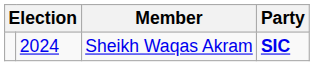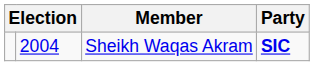(39, 46) 2024 -> (39, 46) 2004
